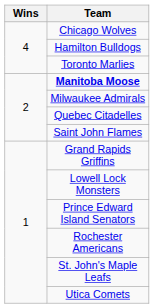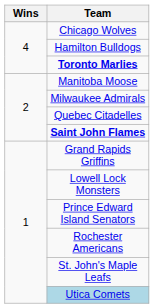(98, 64) normal -> (98, 64) bold
(98, 81) bold -> (98, 81) normal
(98, 132) normal -> (98, 132) bold
(98, 295) no background -> (98, 295) lightblue background
